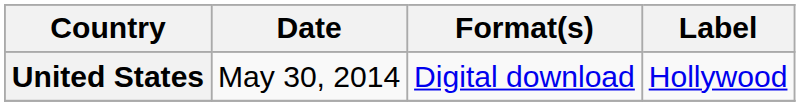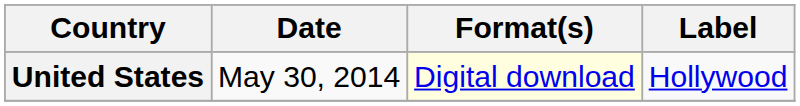(524, 76) no background -> (524, 76) lightyellow background
